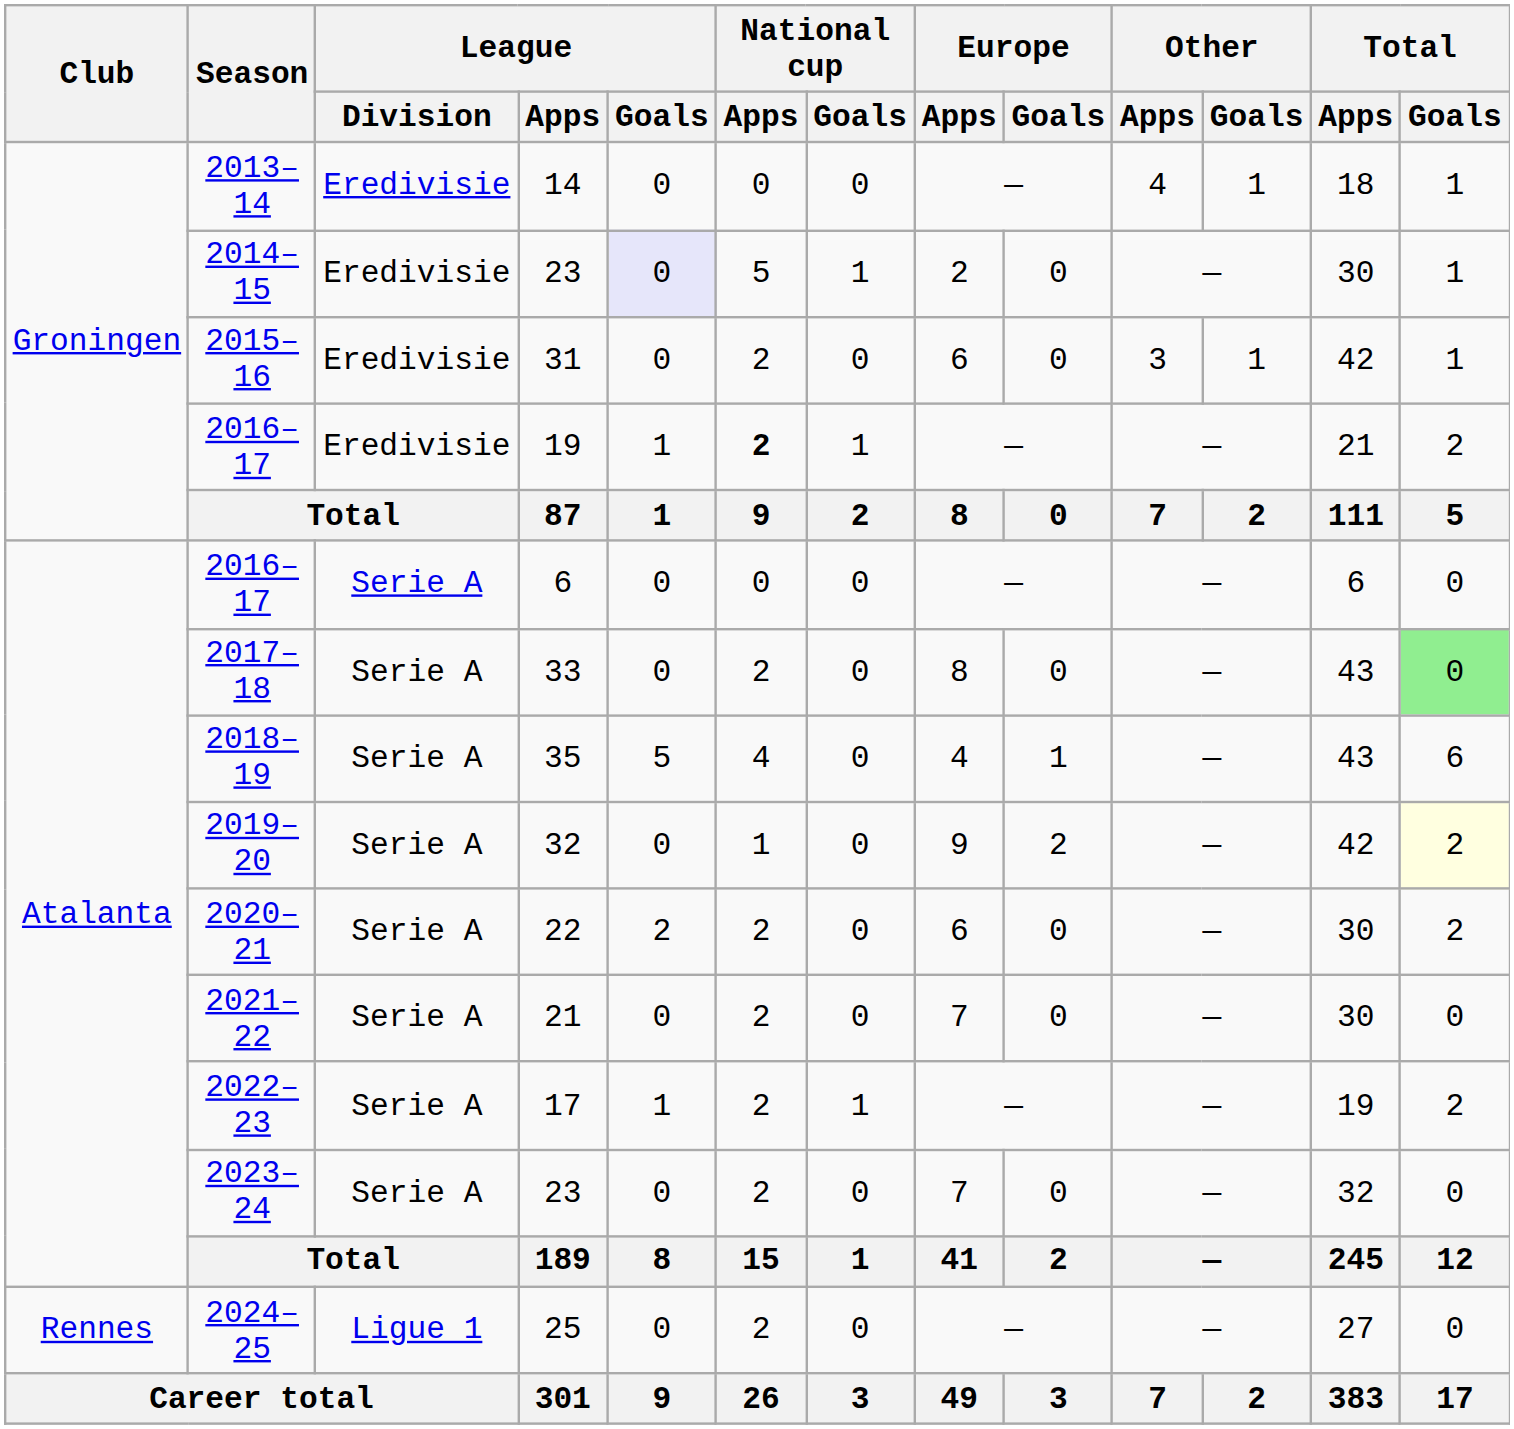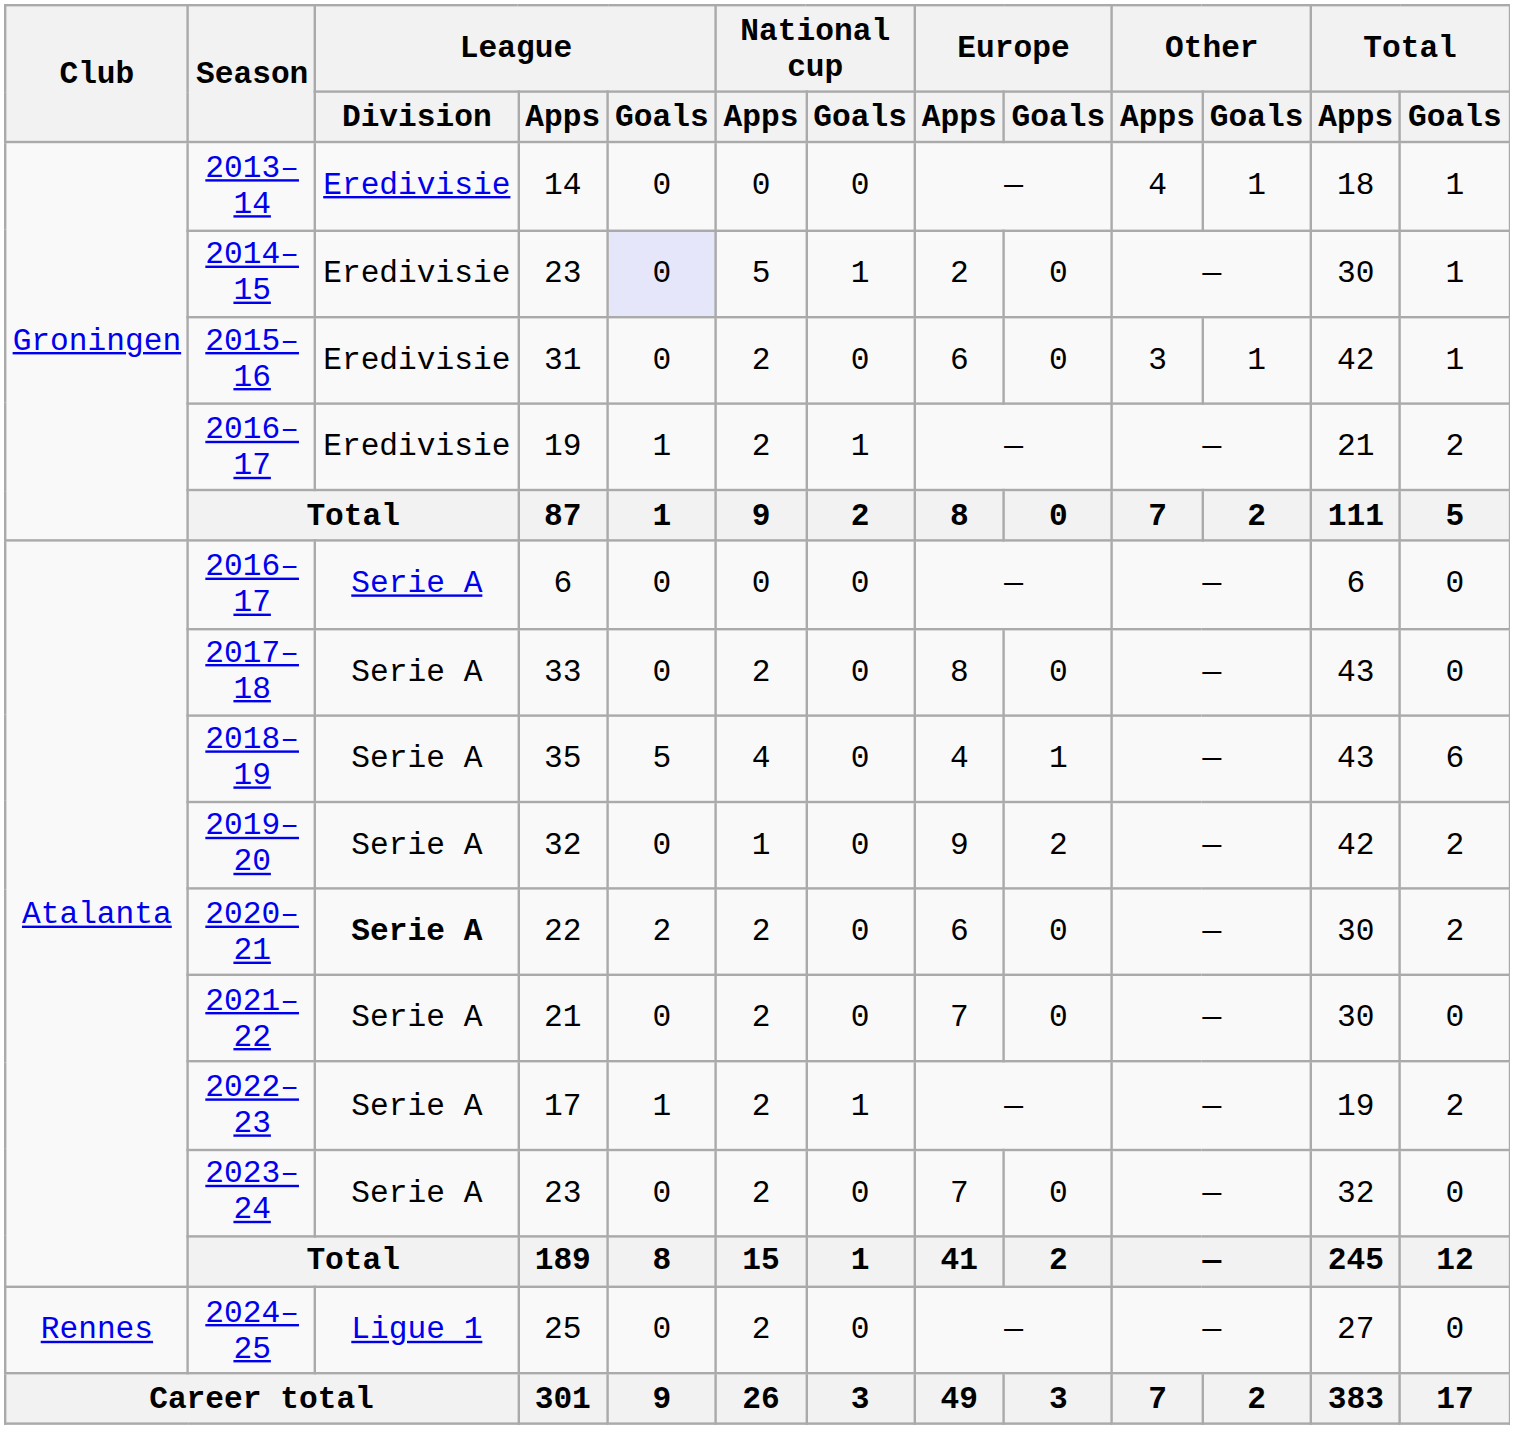(761, 447) bold -> (761, 447) normal
(1455, 671) lightgreen background -> (1455, 671) no background
(1455, 845) lightyellow background -> (1455, 845) no background
(417, 932) normal -> (417, 932) bold
